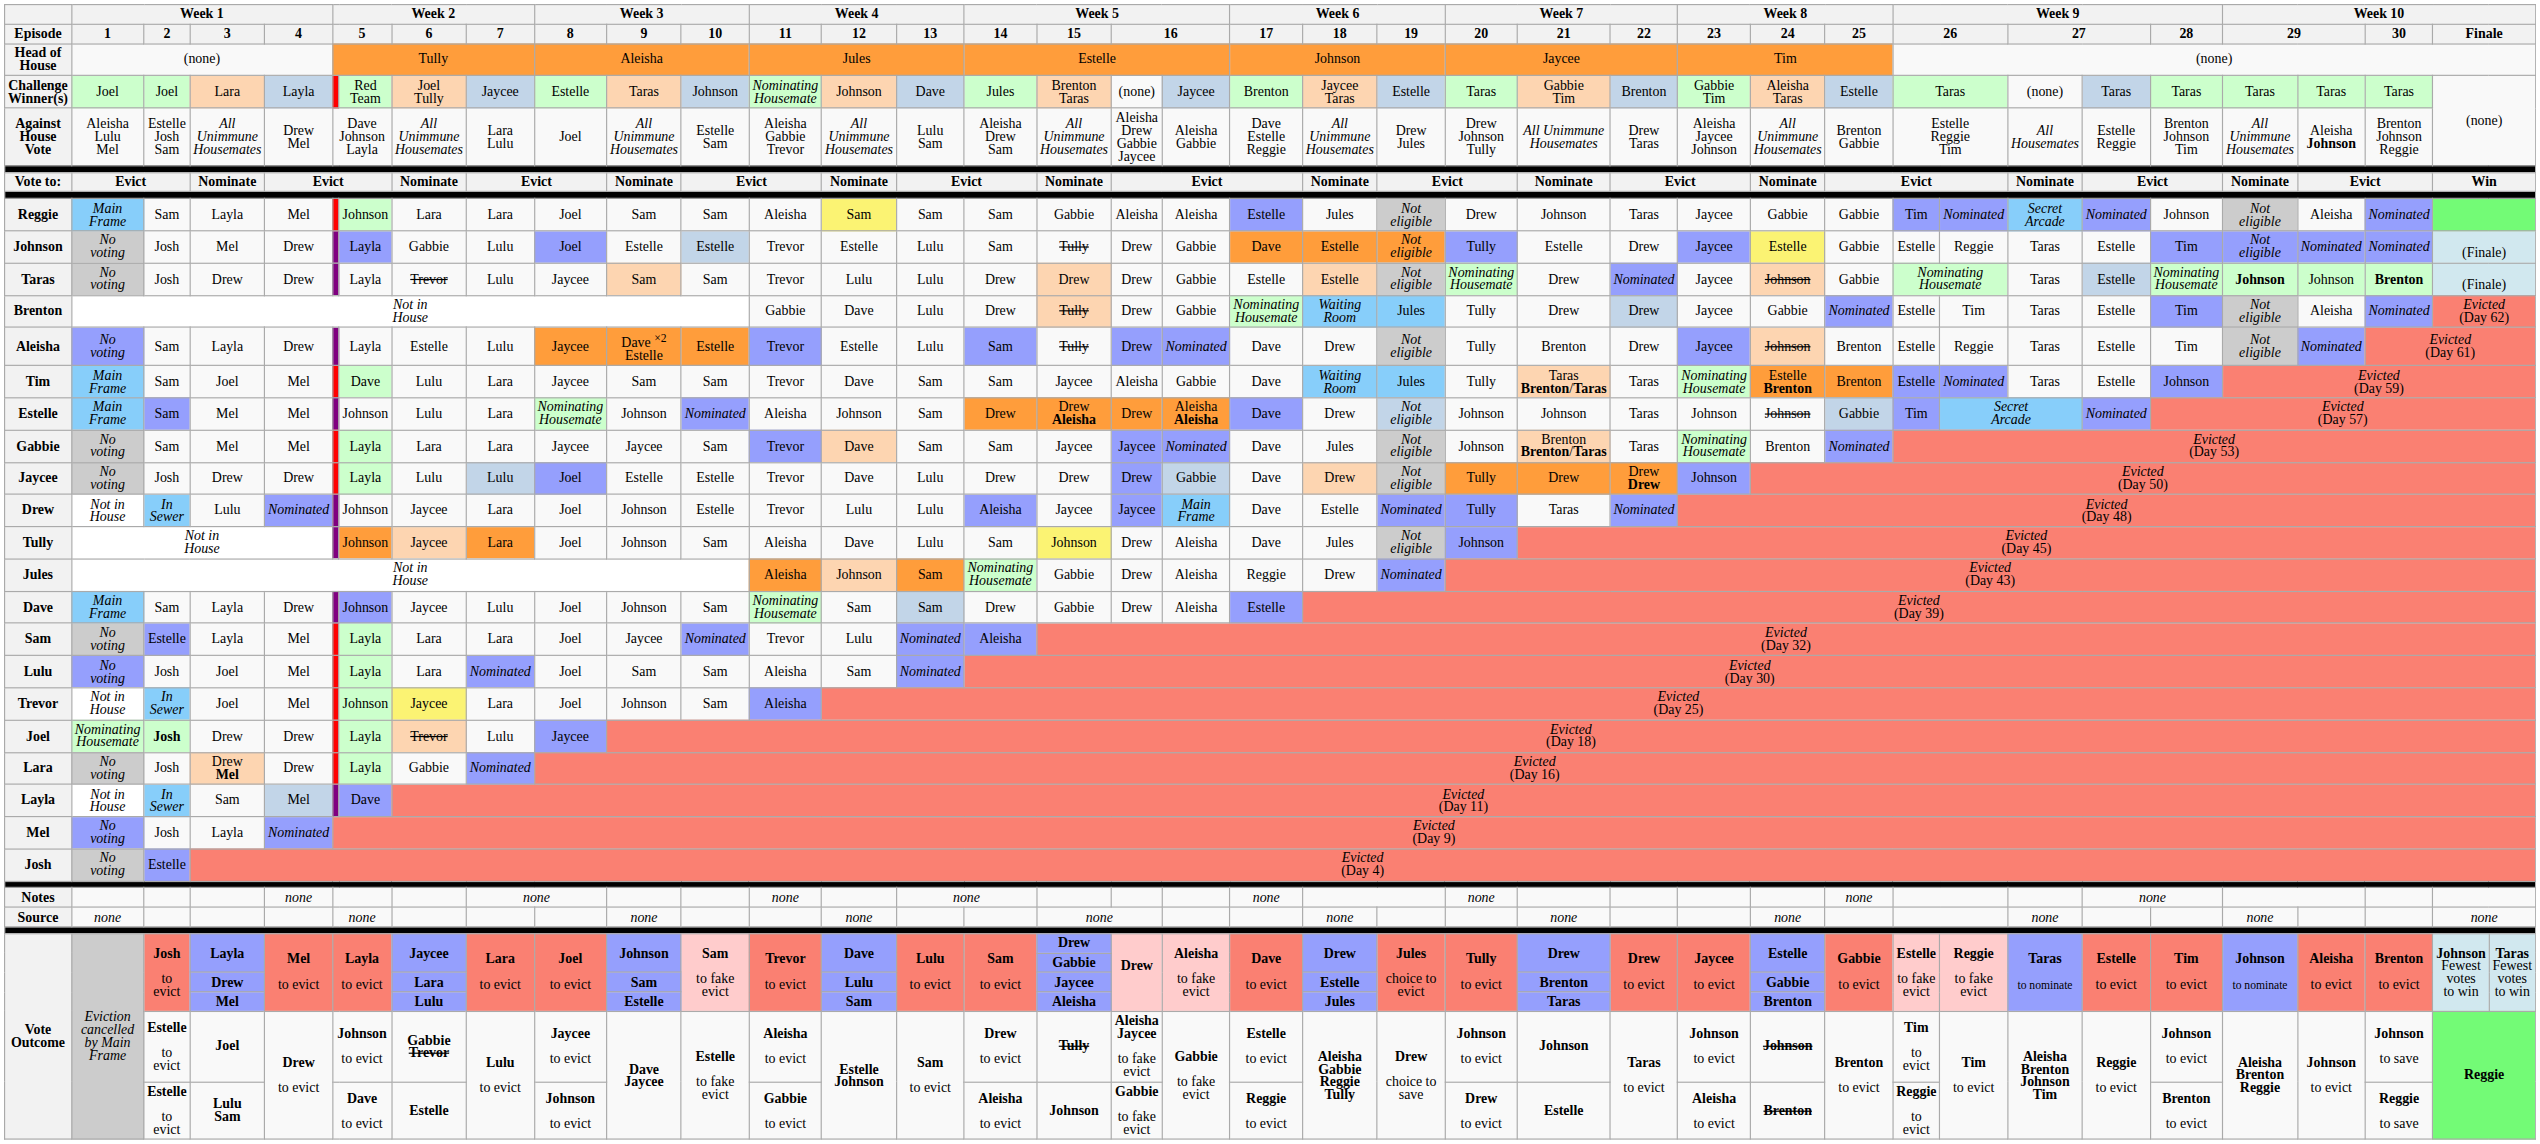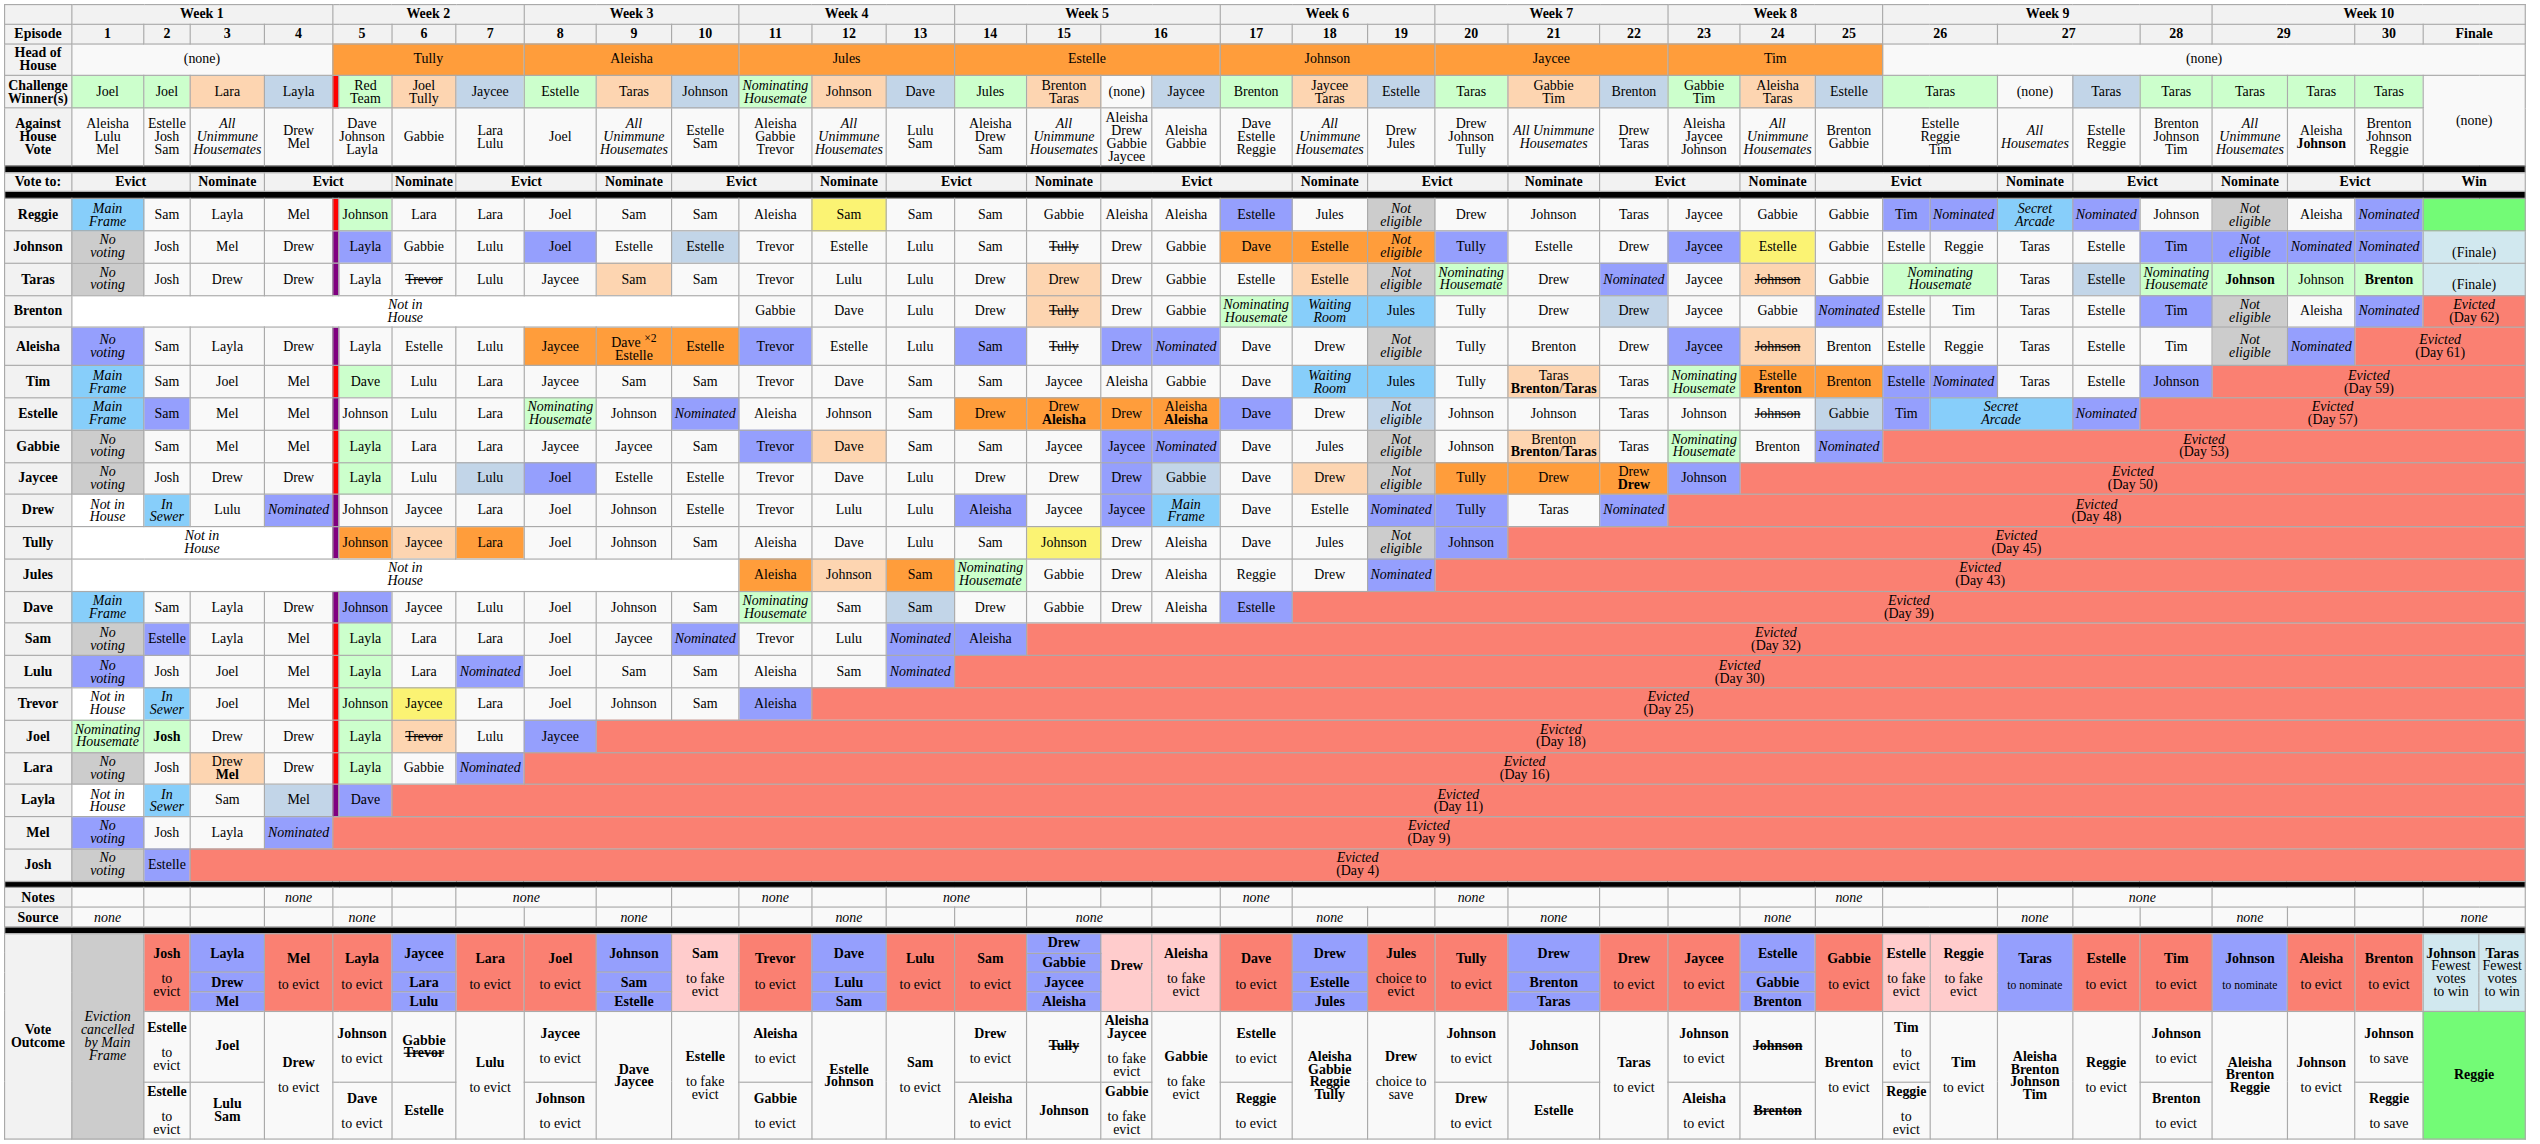(429, 136) All Unimmune Housemates -> (424, 136) Gabbie
